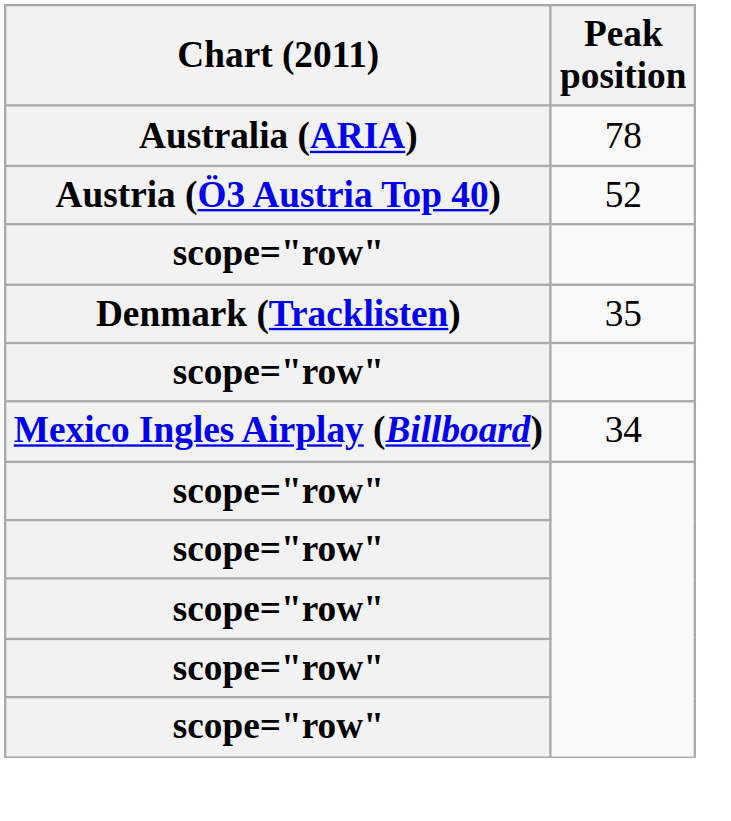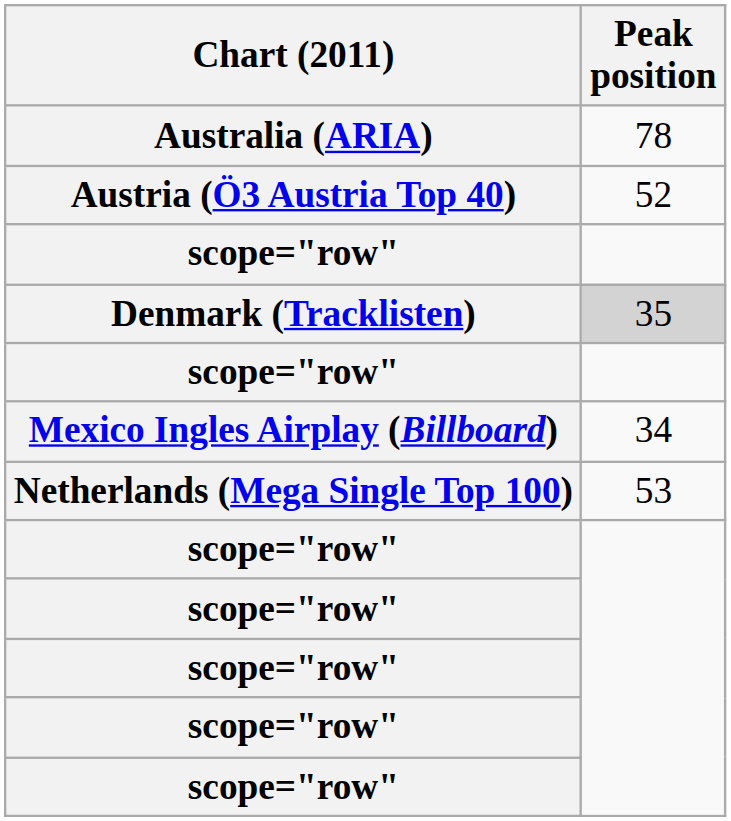(623, 312) no background -> (653, 312) lightgrey background
+ row: (293, 489)
